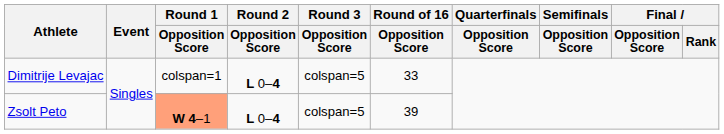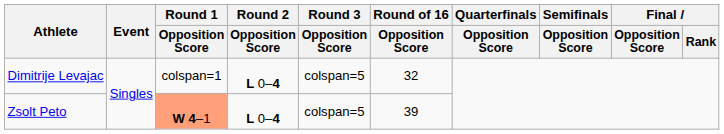(411, 76) 33 -> (411, 76) 32
